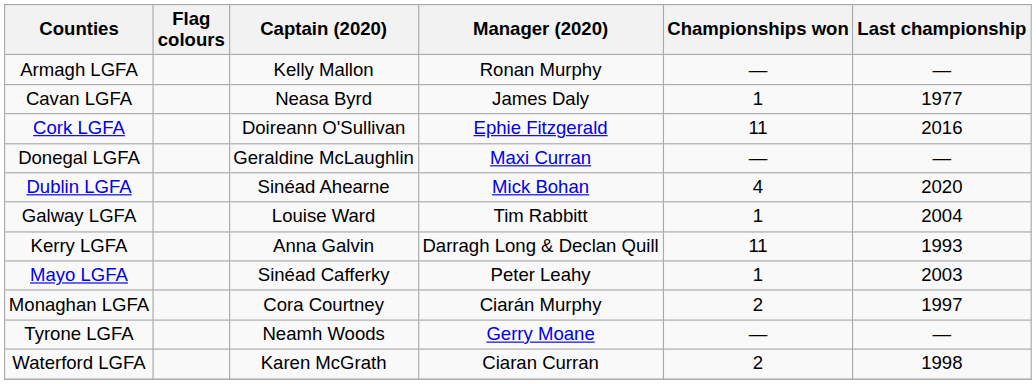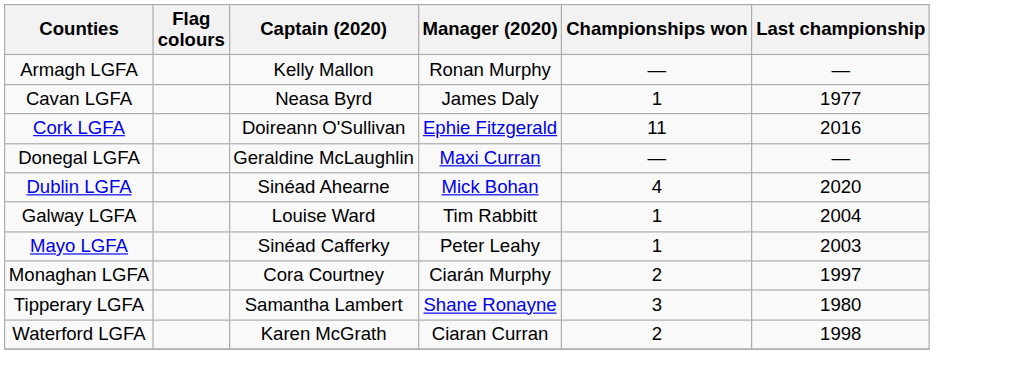- row: (79, 246)
+ row: (79, 305)
- row: (79, 334)
